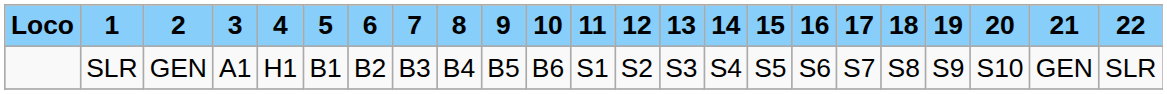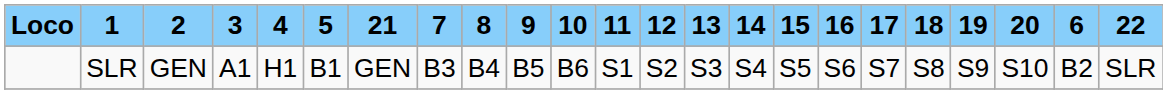columns swapped: (370, 25) <-> (1064, 25)
